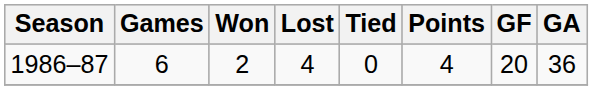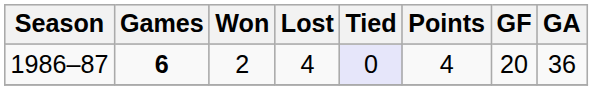(162, 64) normal -> (162, 64) bold
(371, 64) no background -> (371, 64) lavender background
